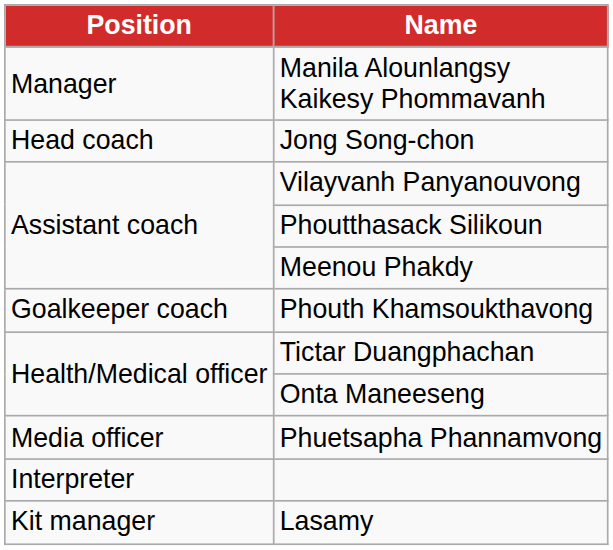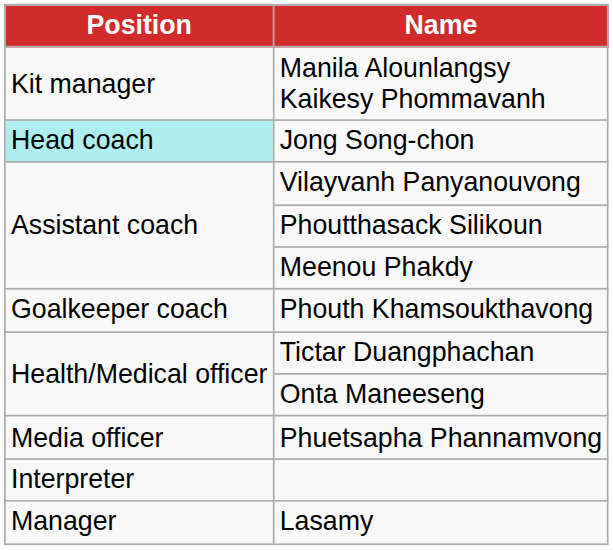(64, 83) Manager -> (83, 83) Kit manager
(82, 140) no background -> (82, 140) paleturquoise background
(83, 521) Kit manager -> (64, 521) Manager
